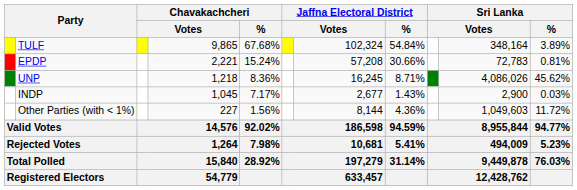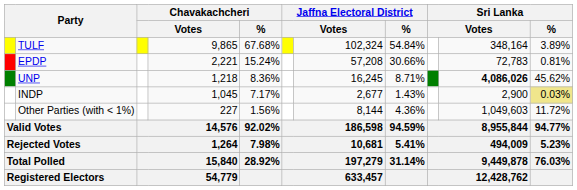(505, 78) normal -> (505, 78) bold
(555, 95) no background -> (555, 95) khaki background
